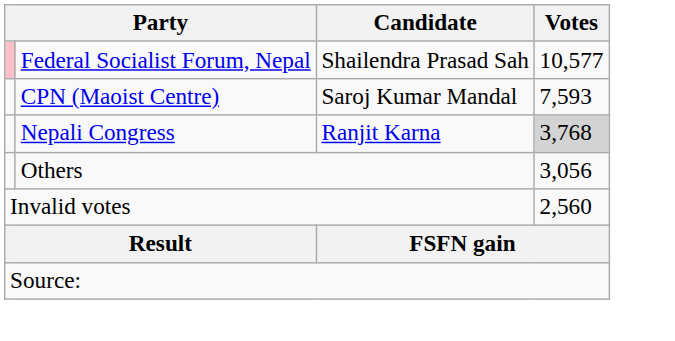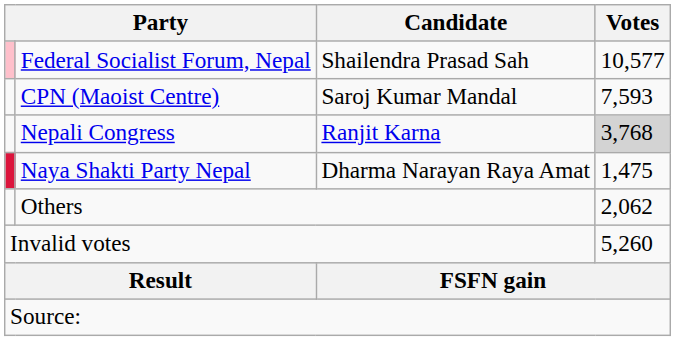+ row: (136, 170)
(566, 170) 3,056 -> (627, 206) 2,062
(566, 206) 2,560 -> (627, 243) 5,260
